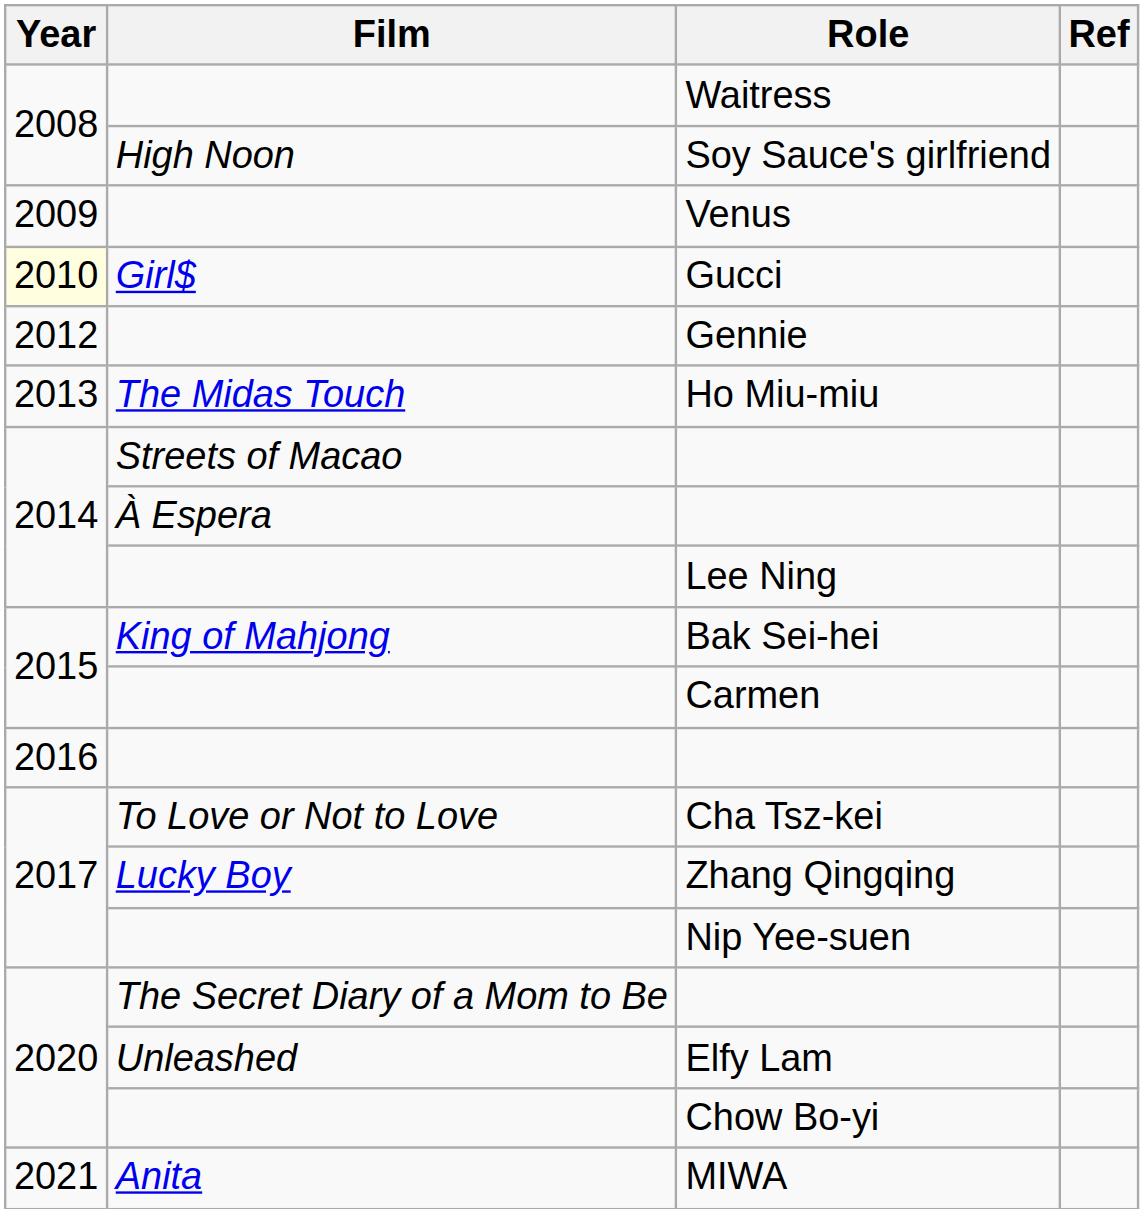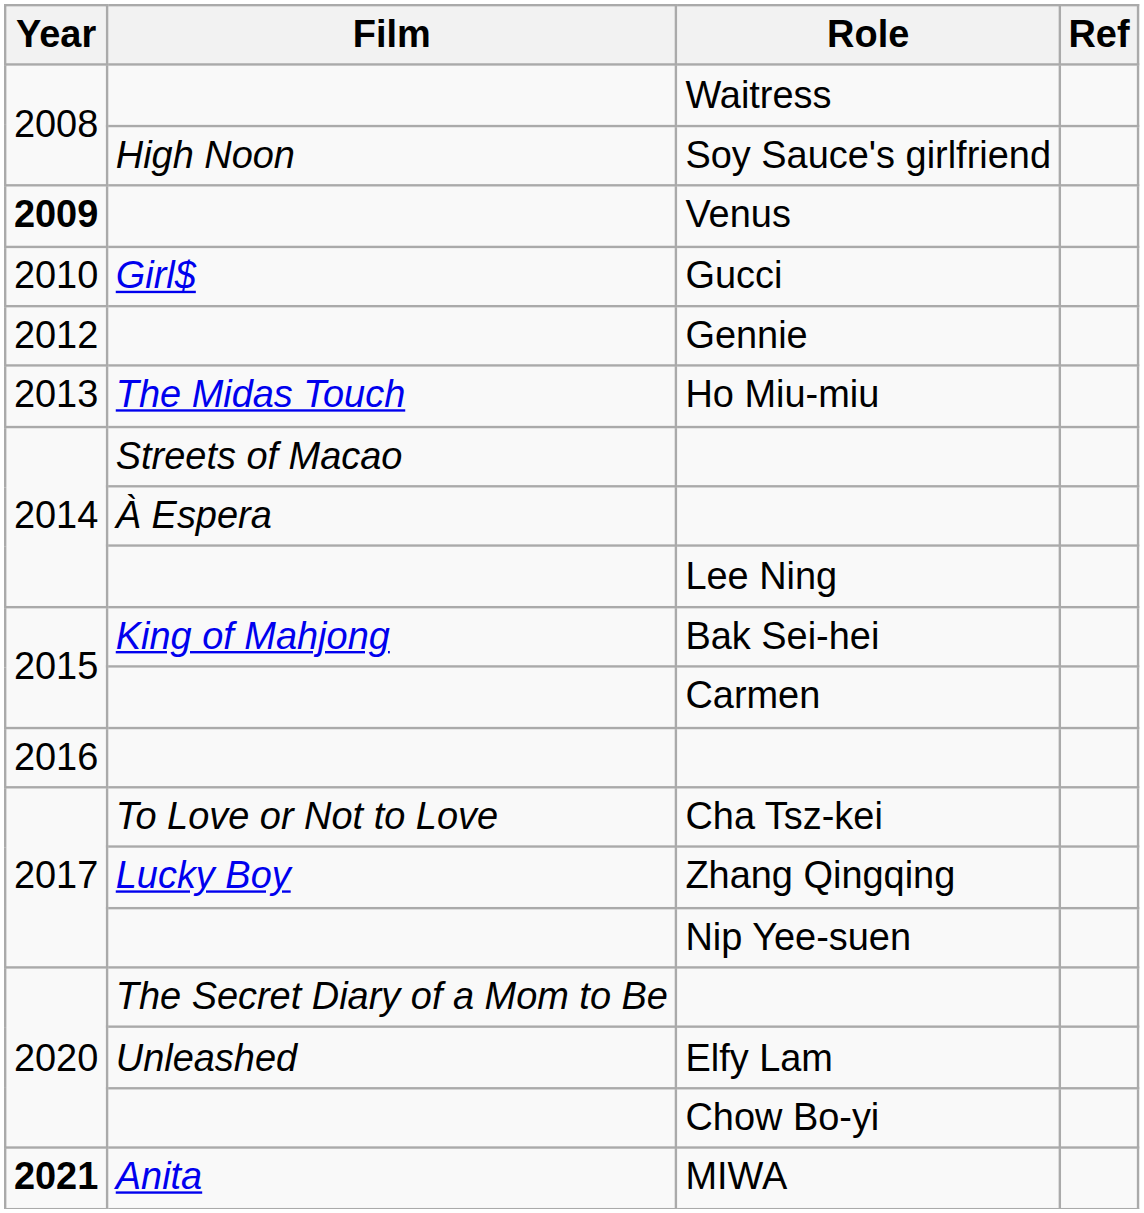(56, 214) normal -> (56, 214) bold
(56, 275) lightyellow background -> (56, 275) no background
(56, 1177) normal -> (56, 1177) bold
